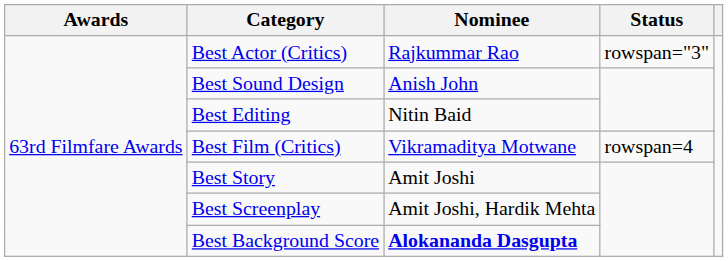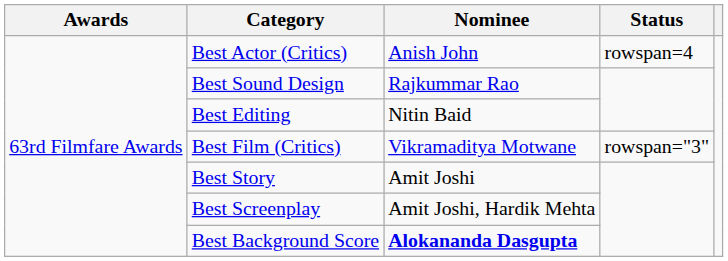(454, 51) Rajkummar Rao -> (433, 51) Anish John
(657, 51) rowspan="3" -> (649, 51) rowspan=4
(433, 83) Anish John -> (454, 83) Rajkummar Rao
(649, 146) rowspan=4 -> (657, 146) rowspan="3"
